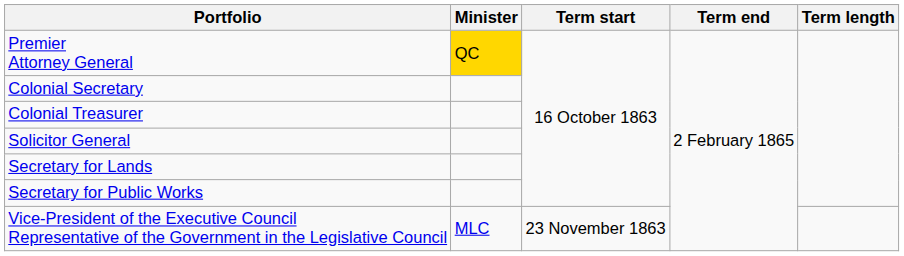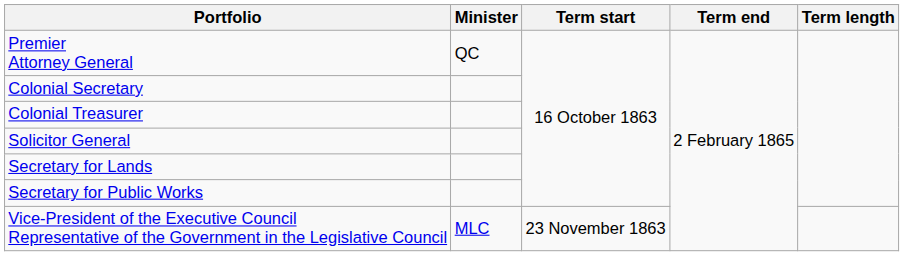(467, 52) gold background -> (467, 52) no background
